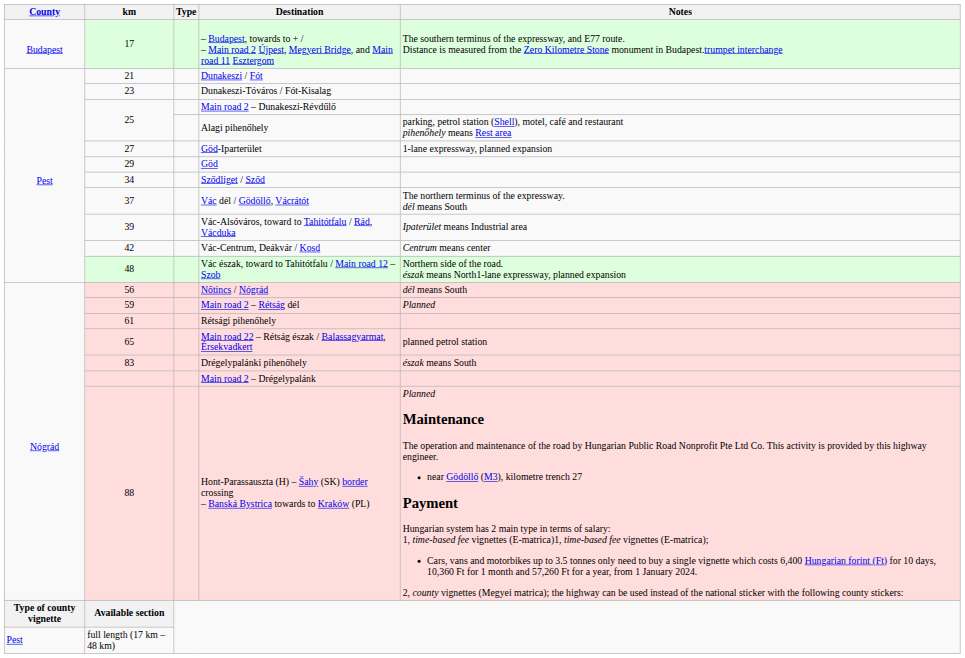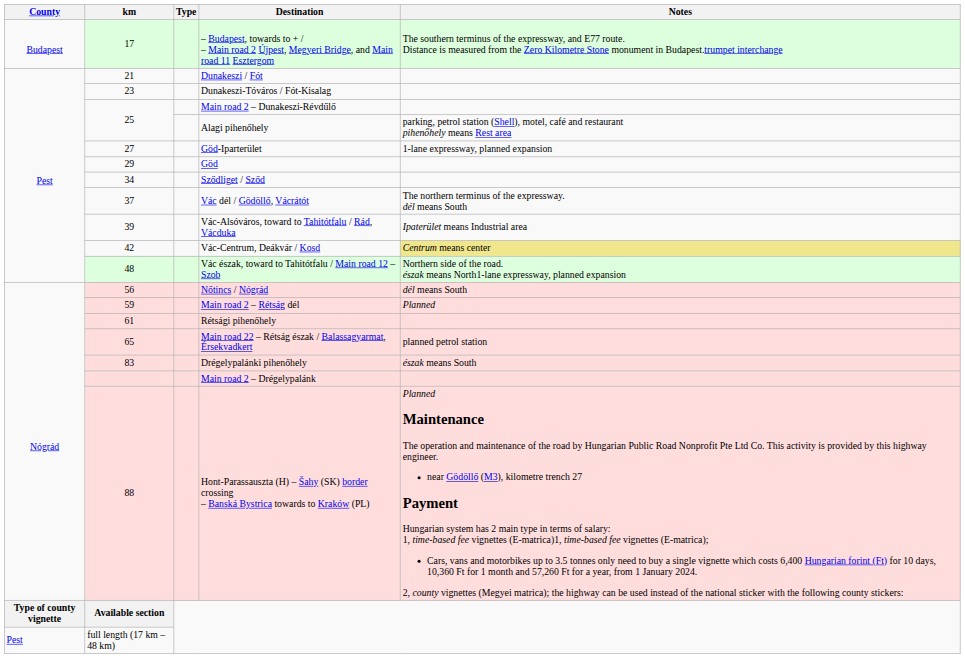(447, 248) no background -> (447, 248) khaki background
